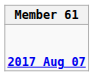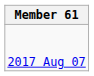(47, 62) bold -> (47, 62) normal
